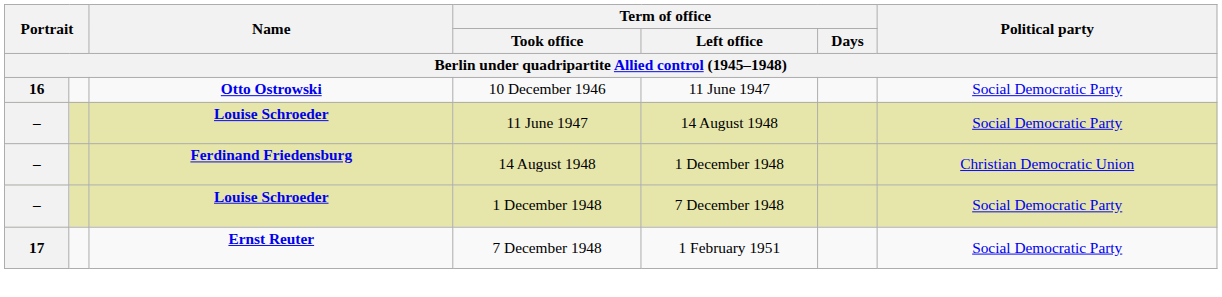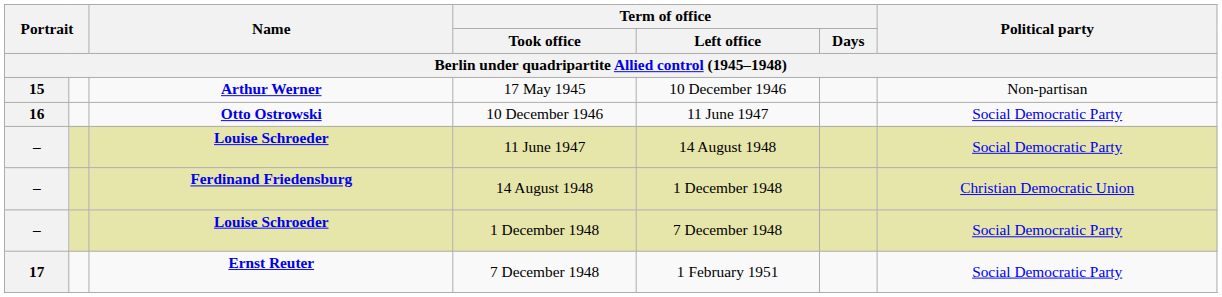+ row: (545, 89)
